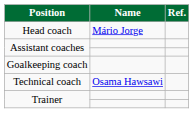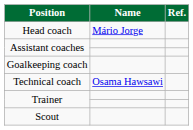+ row: (47, 117)
